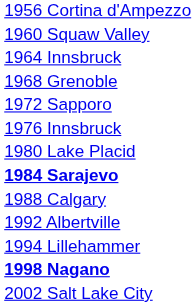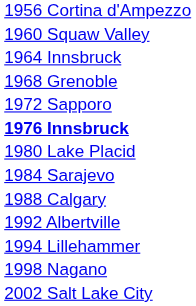(63, 128) normal -> (67, 128) bold
(61, 175) bold -> (59, 175) normal
(57, 269) bold -> (56, 269) normal
